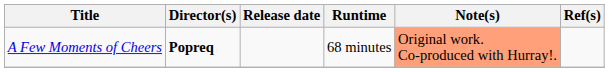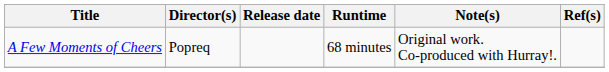(191, 47) bold -> (189, 47) normal
(477, 47) lightsalmon background -> (477, 47) no background
